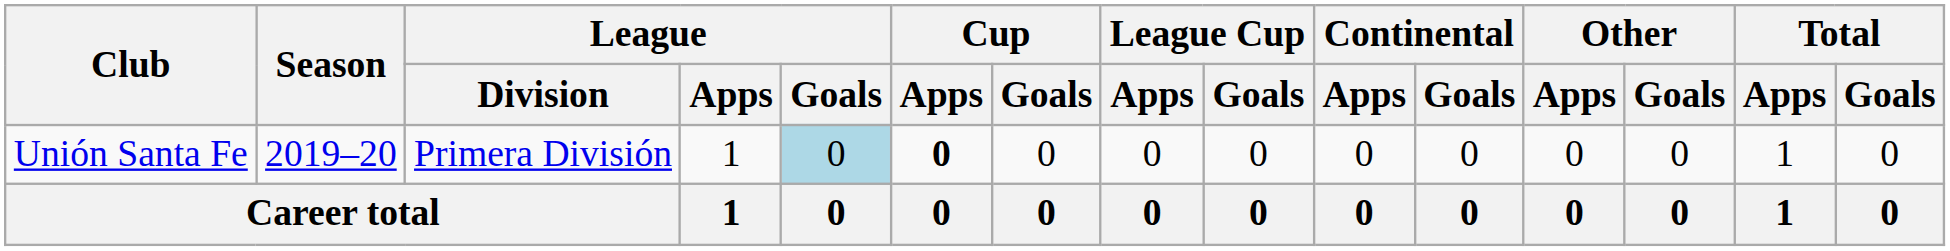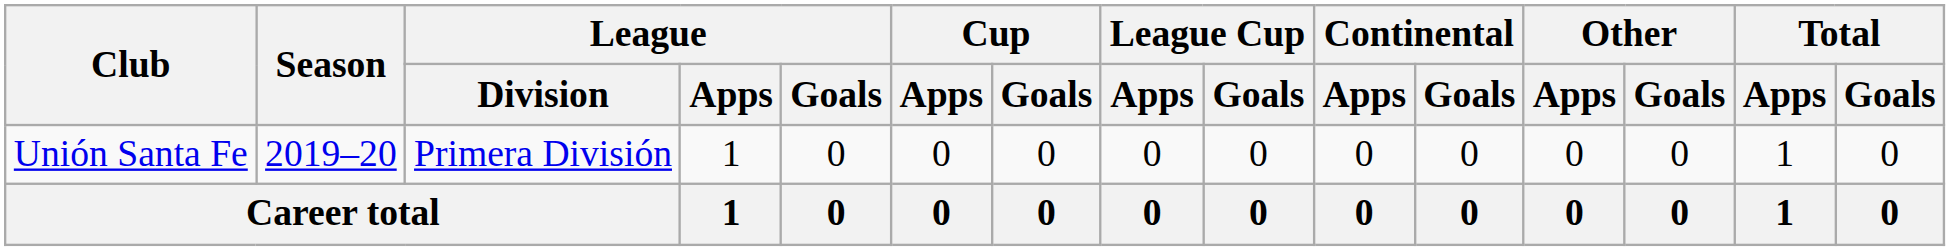(836, 153) lightblue background -> (836, 153) no background
(941, 153) bold -> (941, 153) normal
